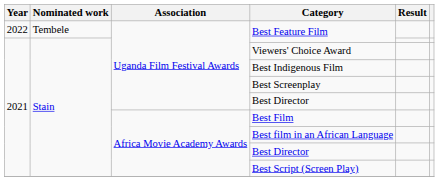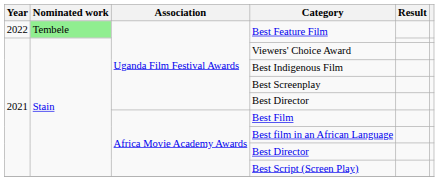(51, 29) no background -> (51, 29) lightgreen background
